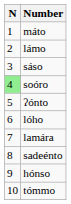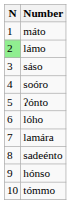(10, 48) no background -> (10, 48) lightgreen background
(10, 84) lightgreen background -> (10, 84) no background
